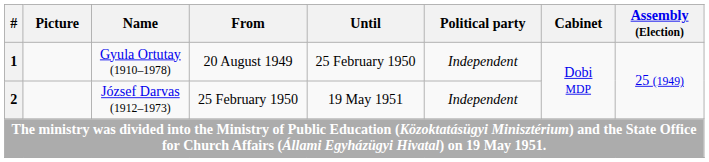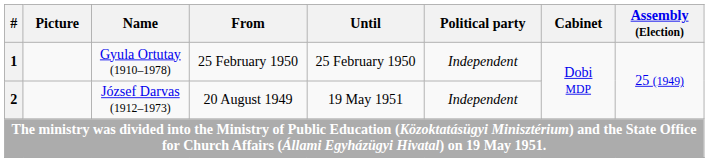(248, 61) 20 August 1949 -> (248, 61) 25 February 1950
(248, 99) 25 February 1950 -> (248, 99) 20 August 1949
